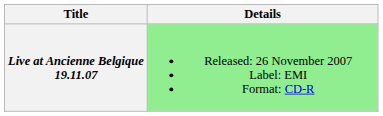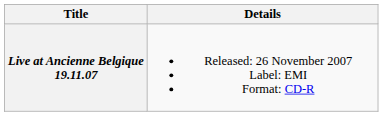(263, 75) lightgreen background -> (263, 75) no background
